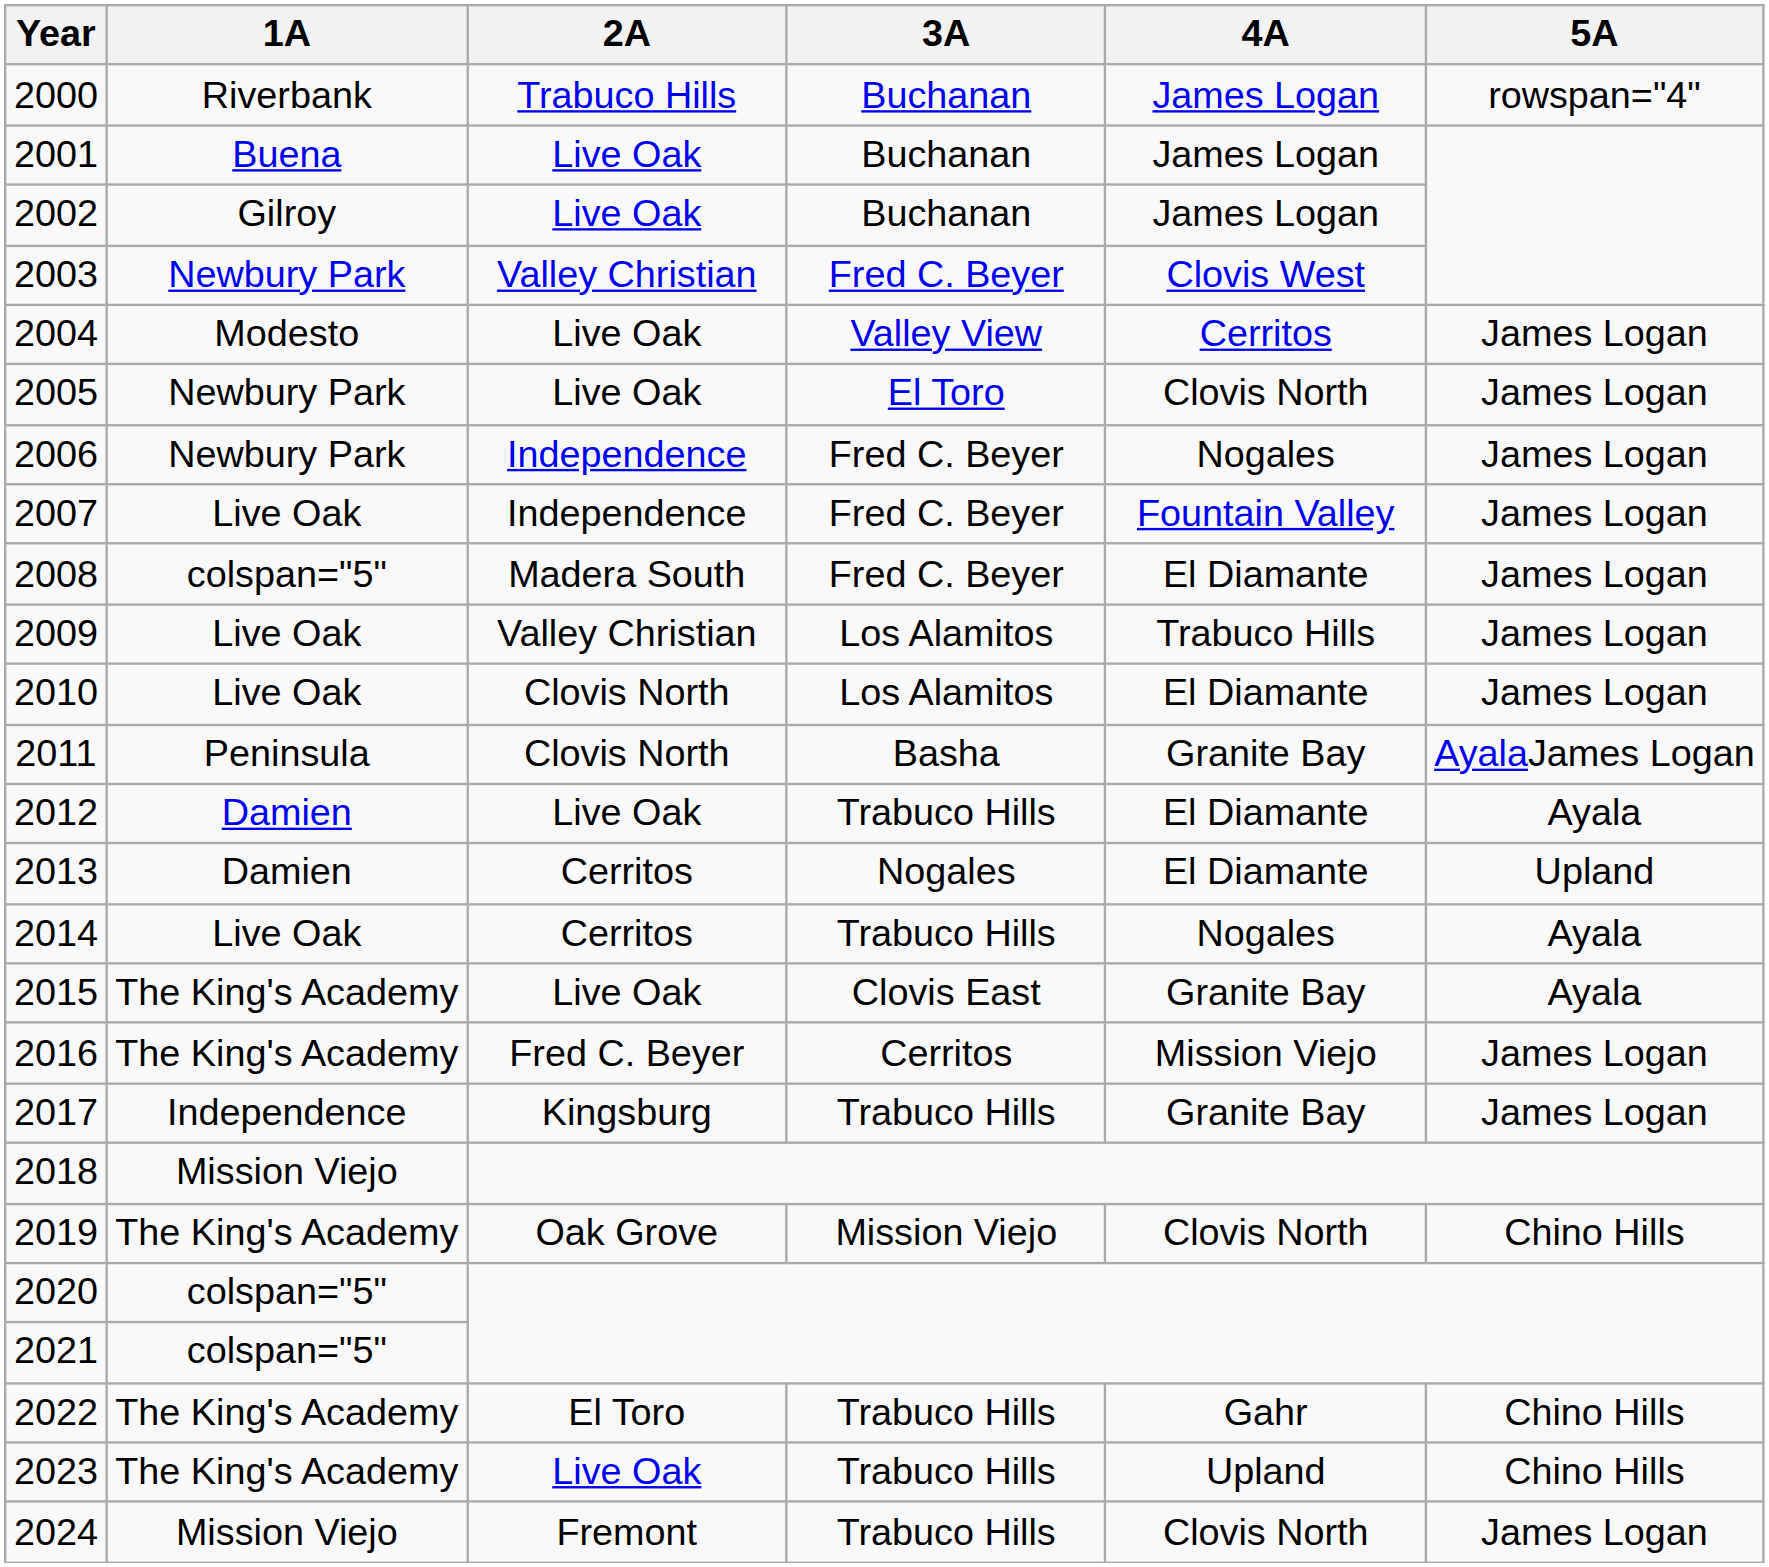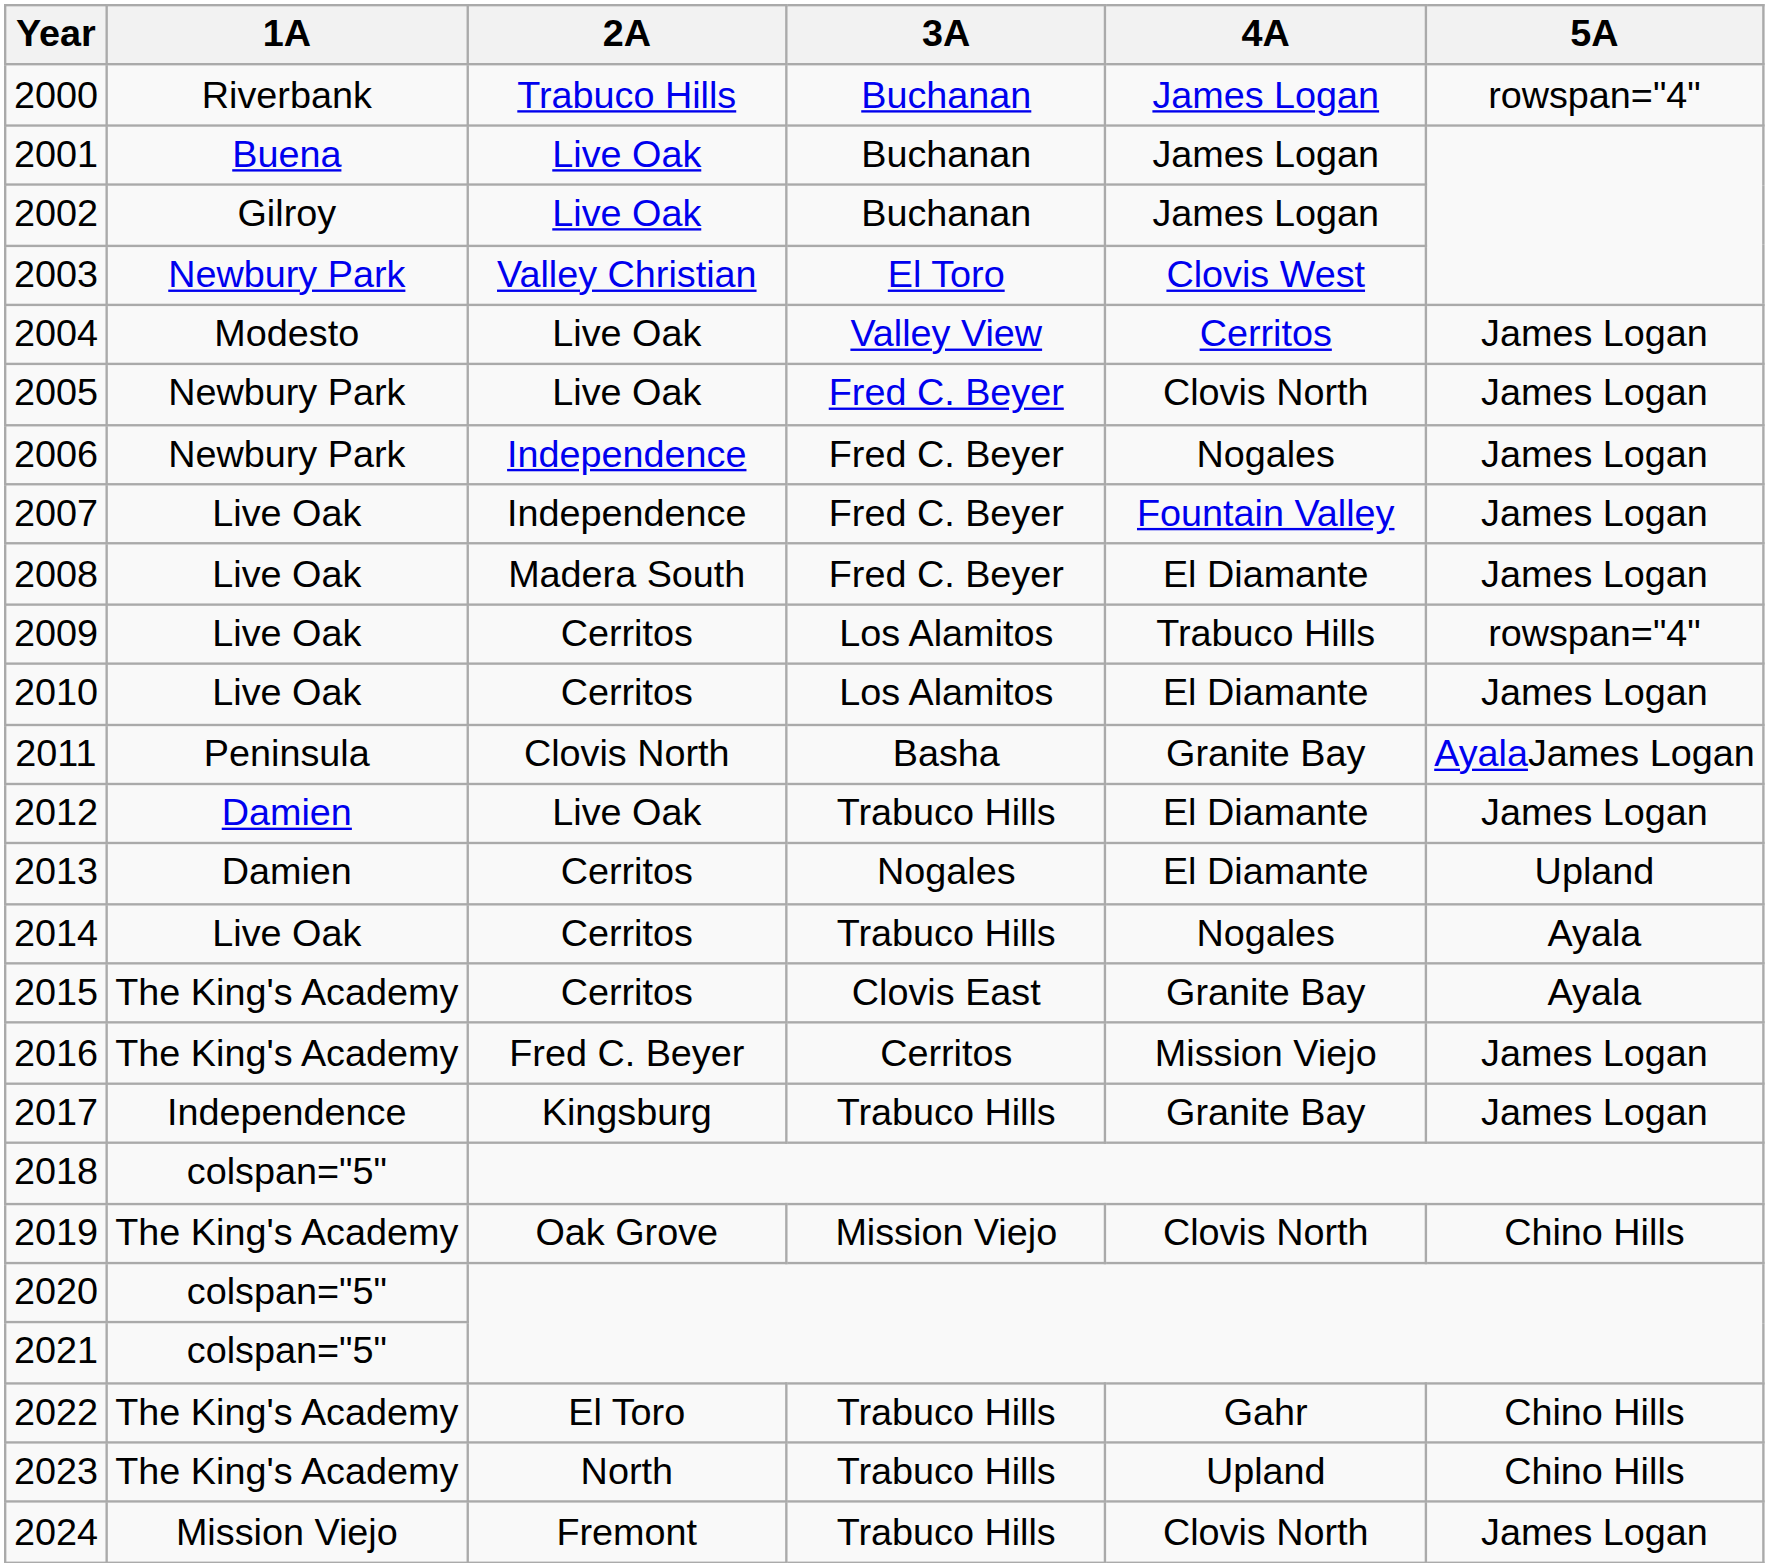(946, 273) Fred C. Beyer -> (946, 273) El Toro
(946, 393) El Toro -> (946, 393) Fred C. Beyer
(287, 573) colspan="5" -> (287, 573) Live Oak
(627, 633) Valley Christian -> (627, 633) Cerritos
(1594, 633) James Logan -> (1594, 633) rowspan="4"
(627, 693) Clovis North -> (627, 693) Cerritos
(1594, 812) Ayala -> (1594, 812) James Logan
(627, 992) Live Oak -> (627, 992) Cerritos
(287, 1172) Mission Viejo -> (287, 1172) colspan="5"
(627, 1471) Live Oak -> (627, 1471) North
